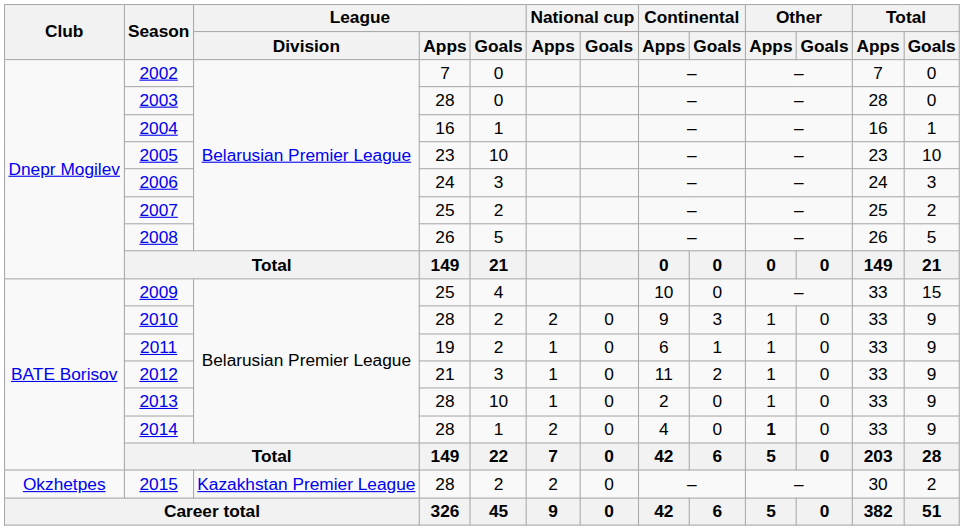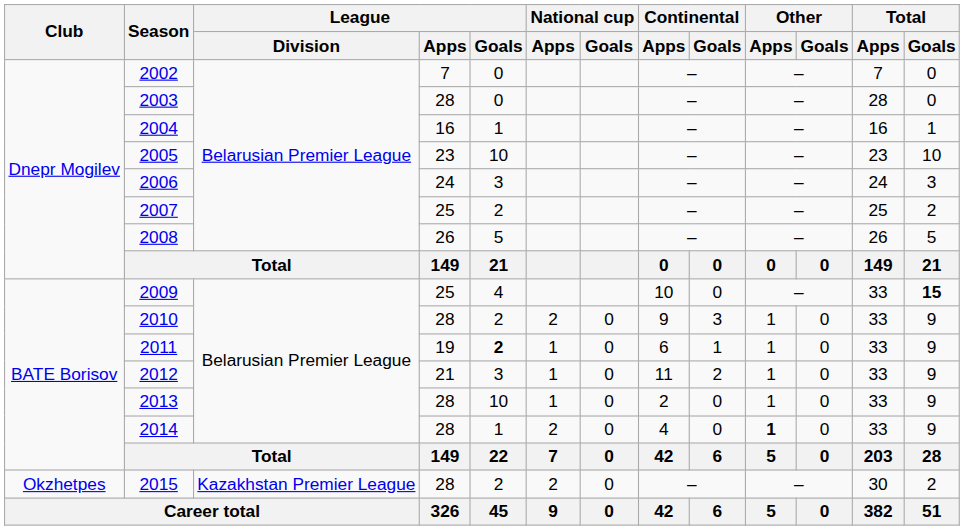(932, 292) normal -> (932, 292) bold
(499, 347) normal -> (499, 347) bold
